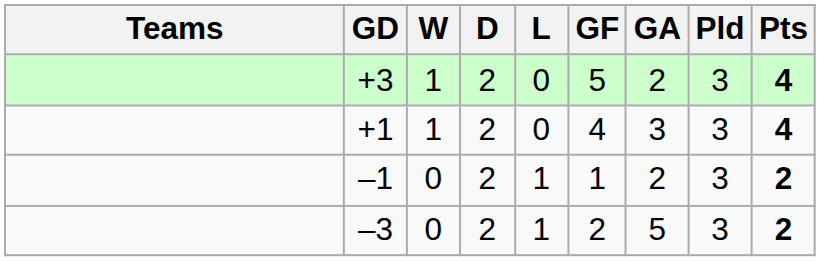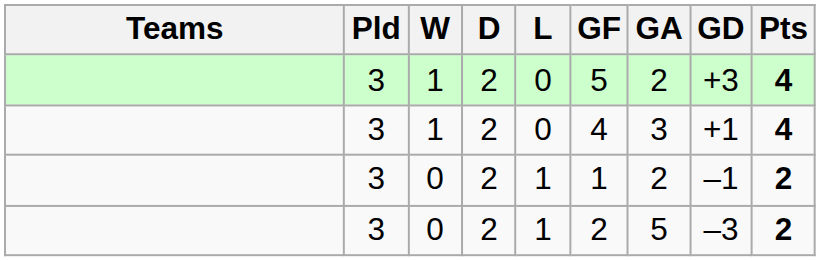columns swapped: (720, 29) <-> (375, 29)
